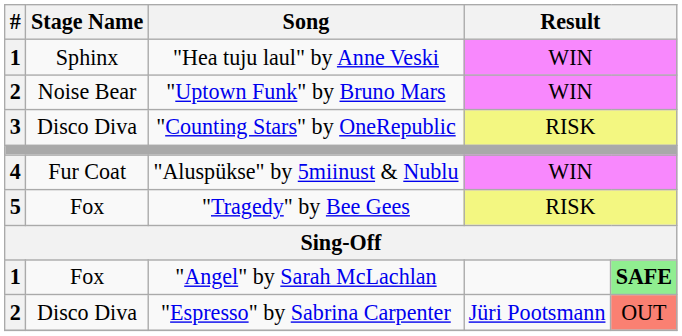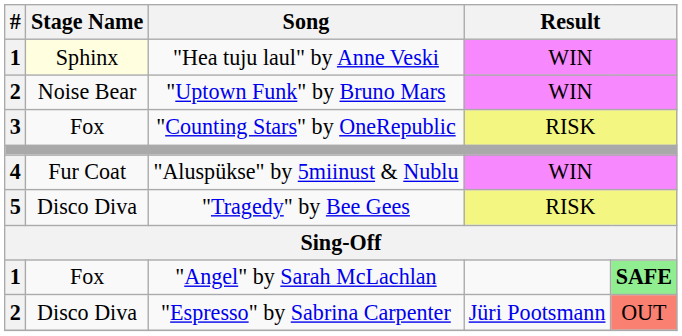(87, 57) no background -> (87, 57) lightyellow background
(87, 127) Disco Diva -> (87, 127) Fox
(87, 207) Fox -> (87, 207) Disco Diva
